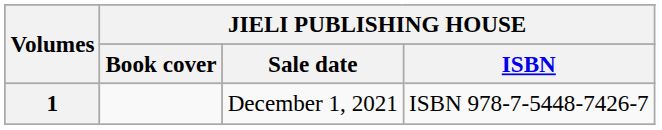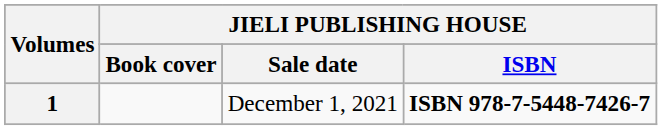(529, 103) normal -> (529, 103) bold
